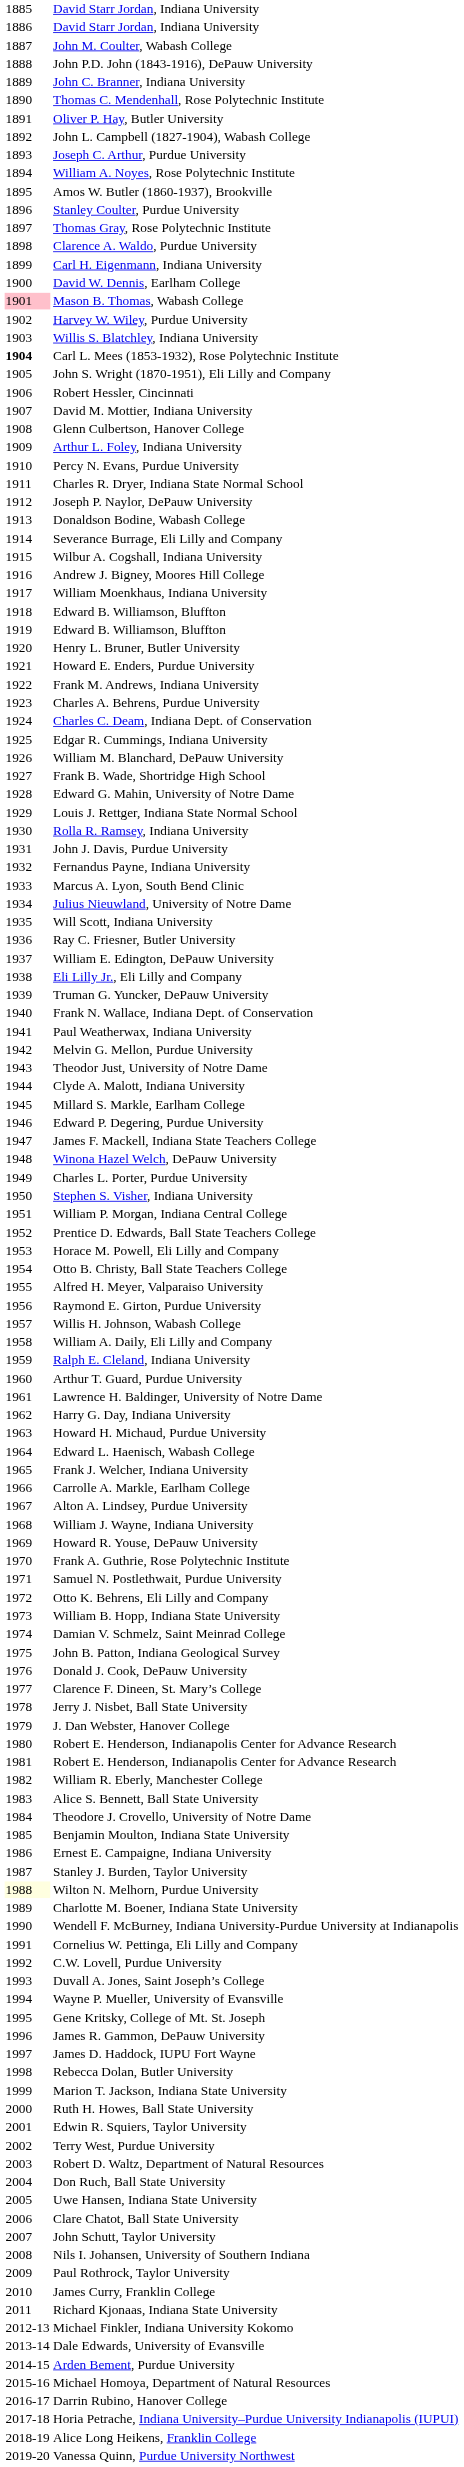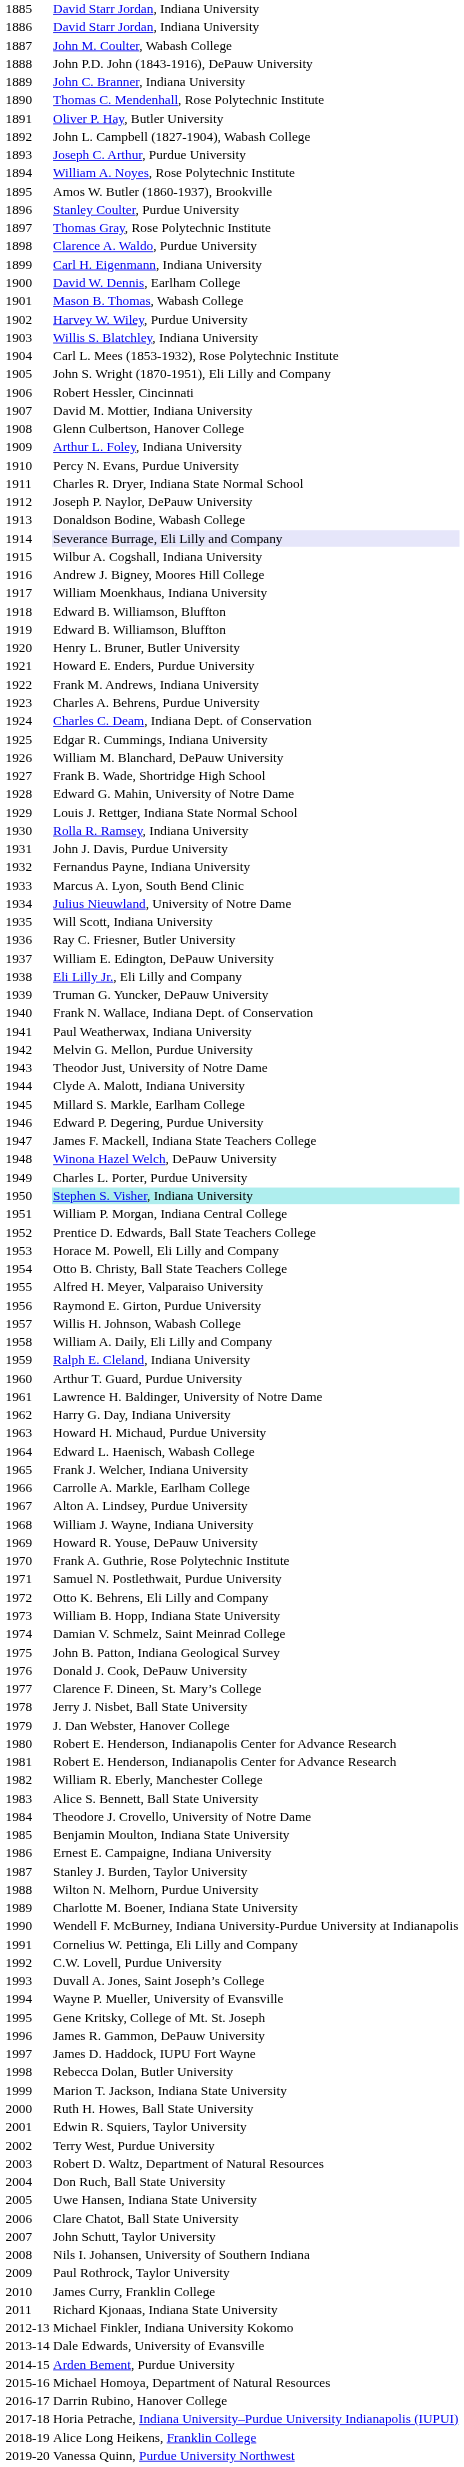(19, 301) pink background -> (19, 301) no background
(19, 355) bold -> (19, 355) normal
(168, 538) no background -> (168, 538) lavender background
(153, 1195) no background -> (153, 1195) paleturquoise background
(19, 1889) lightyellow background -> (19, 1889) no background
